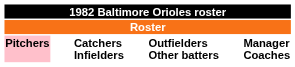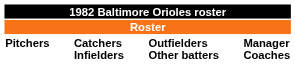(27, 43) pink background -> (27, 43) no background
